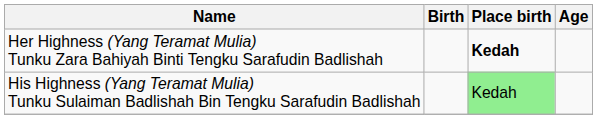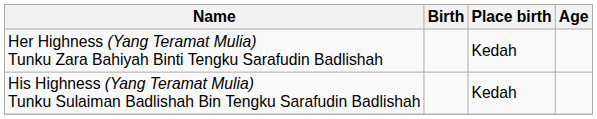(495, 50) bold -> (494, 50) normal
(494, 93) lightgreen background -> (494, 93) no background
